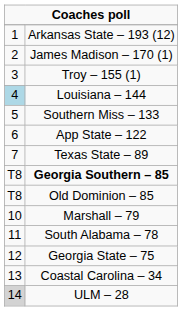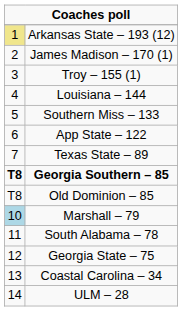(15, 35) no background -> (15, 35) khaki background
(15, 95) lightblue background -> (15, 95) no background
(15, 175) normal -> (15, 175) bold
(15, 215) no background -> (15, 215) lightblue background
(15, 295) lightgrey background -> (15, 295) no background
